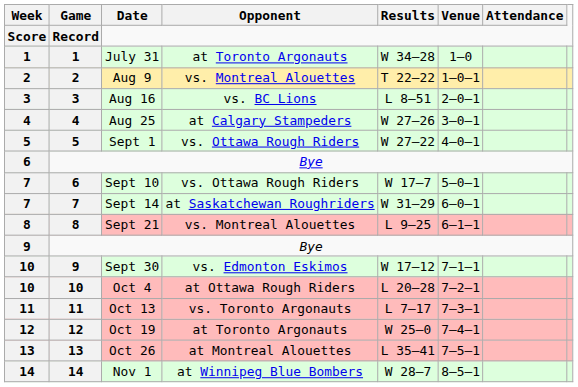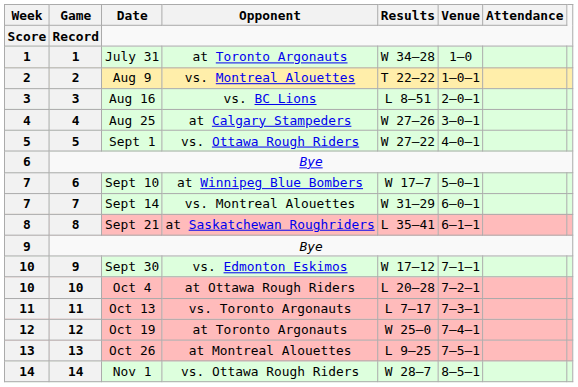(270, 183) vs. Ottawa Rough Riders -> (270, 183) at Winnipeg Blue Bombers
(270, 204) at Saskatchewan Roughriders -> (270, 204) vs. Montreal Alouettes
(270, 225) vs. Montreal Alouettes -> (270, 225) at Saskatchewan Roughriders
(408, 225) L 9–25 -> (408, 225) L 35–41
(408, 351) L 35–41 -> (408, 351) L 9–25
(270, 372) at Winnipeg Blue Bombers -> (270, 372) vs. Ottawa Rough Riders
